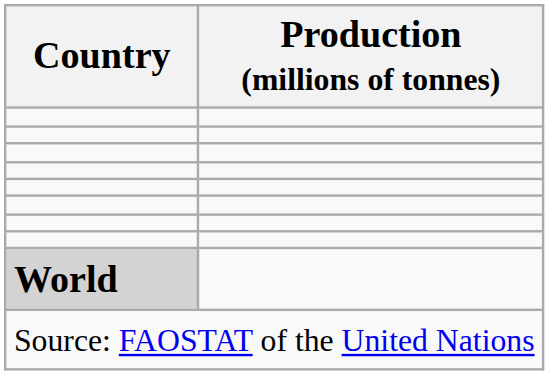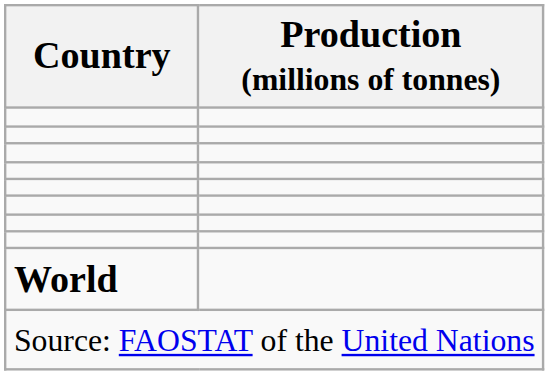(66, 278) lightgrey background -> (66, 278) no background
